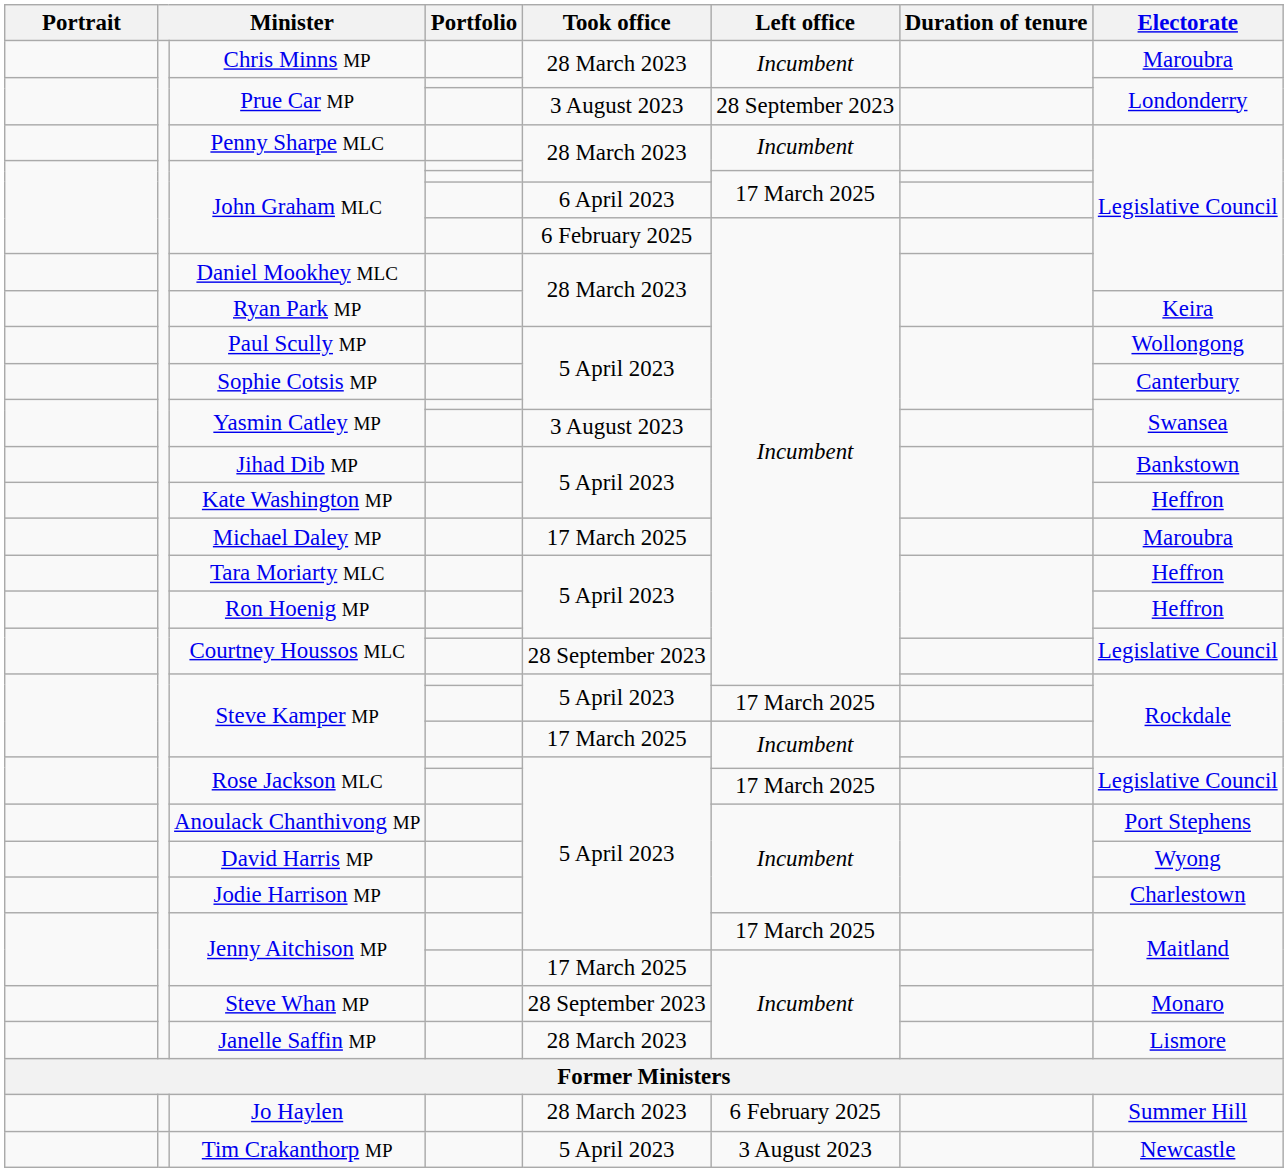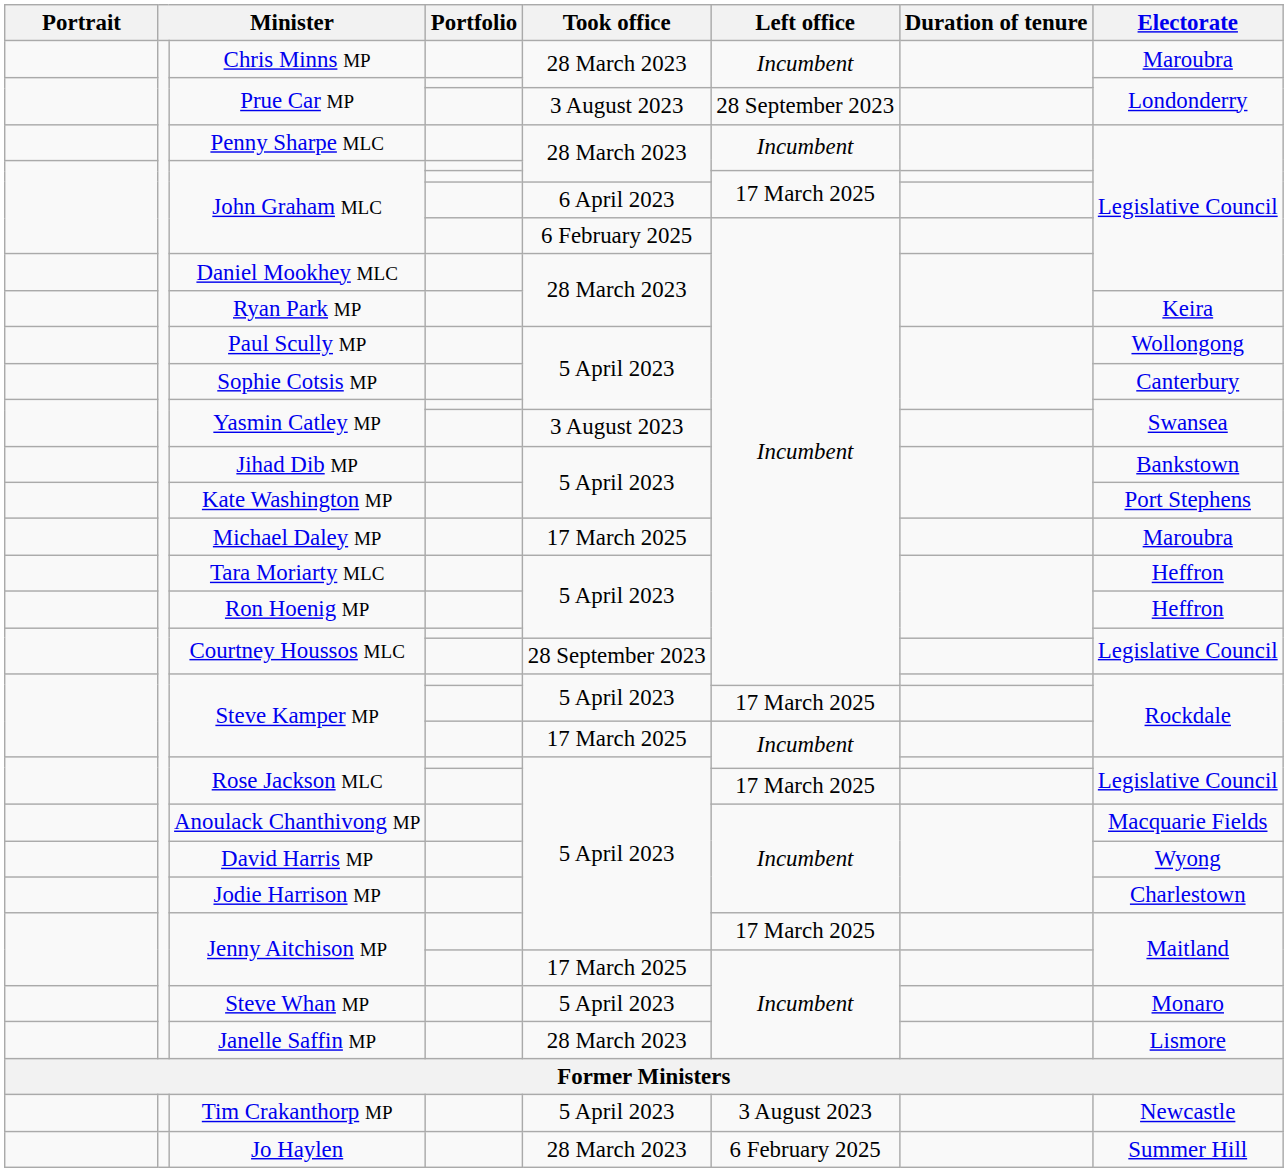(1188, 500) Heffron -> (1188, 500) Port Stephens
(1188, 822) Port Stephens -> (1188, 822) Macquarie Fields
(617, 1003) 28 September 2023 -> (617, 1003) 5 April 2023
rows swapped: (81, 1149) <-> (81, 1113)
